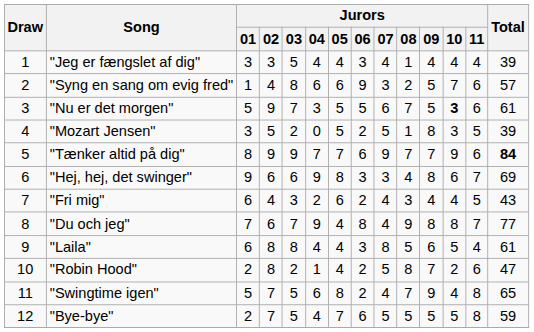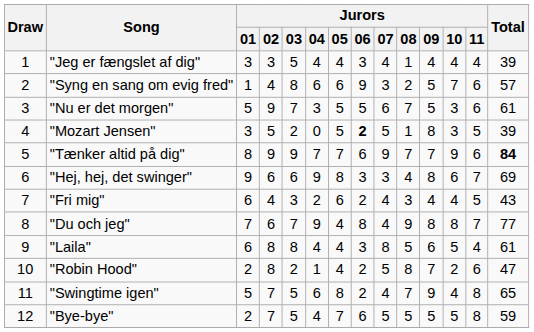(454, 108) bold -> (454, 108) normal
(363, 131) normal -> (363, 131) bold
